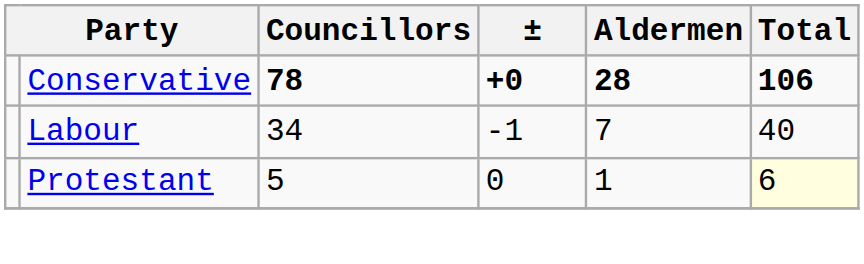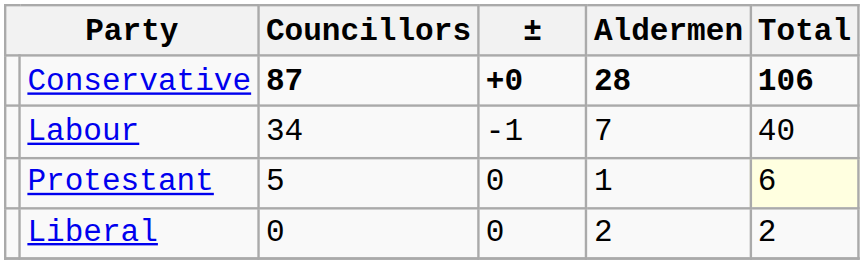(285, 81) 78 -> (285, 81) 87
+ row: (93, 233)
